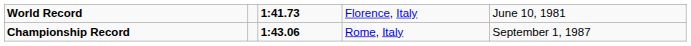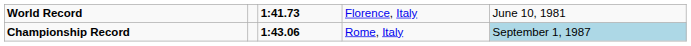(542, 31) no background -> (542, 31) lightblue background
